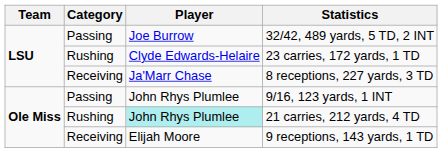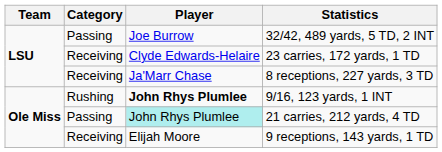(90, 56) Rushing -> (95, 56) Receiving
(90, 96) Passing -> (90, 96) Rushing
(184, 96) normal -> (188, 96) bold
(90, 116) Rushing -> (90, 116) Passing
